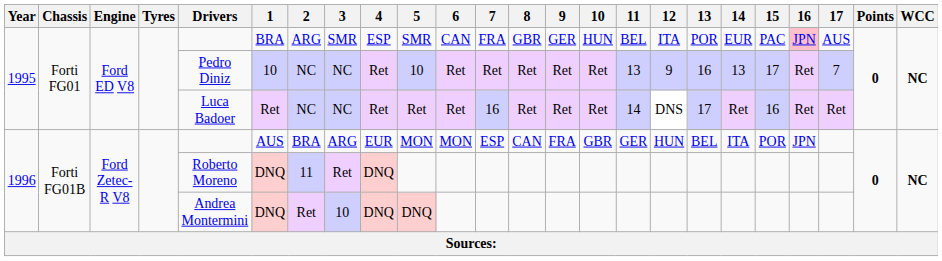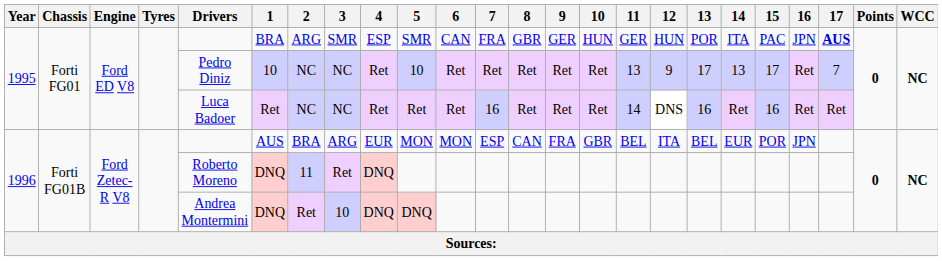(633, 39) BEL -> (633, 39) GER
(669, 39) ITA -> (669, 39) HUN
(738, 39) EUR -> (738, 39) ITA
(804, 39) pink background -> (804, 39) no background
(836, 39) normal -> (836, 39) bold
(704, 70) 16 -> (704, 70) 17
(704, 110) 17 -> (704, 110) 16
(633, 141) GER -> (633, 141) BEL
(669, 141) HUN -> (669, 141) ITA
(738, 141) ITA -> (738, 141) EUR
